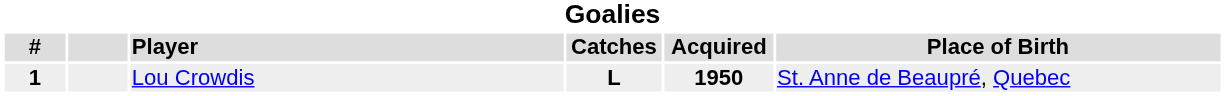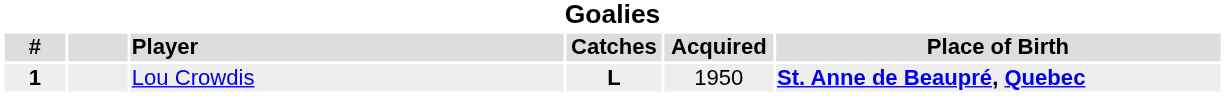(719, 77) bold -> (719, 77) normal
(924, 77) normal -> (931, 77) bold
